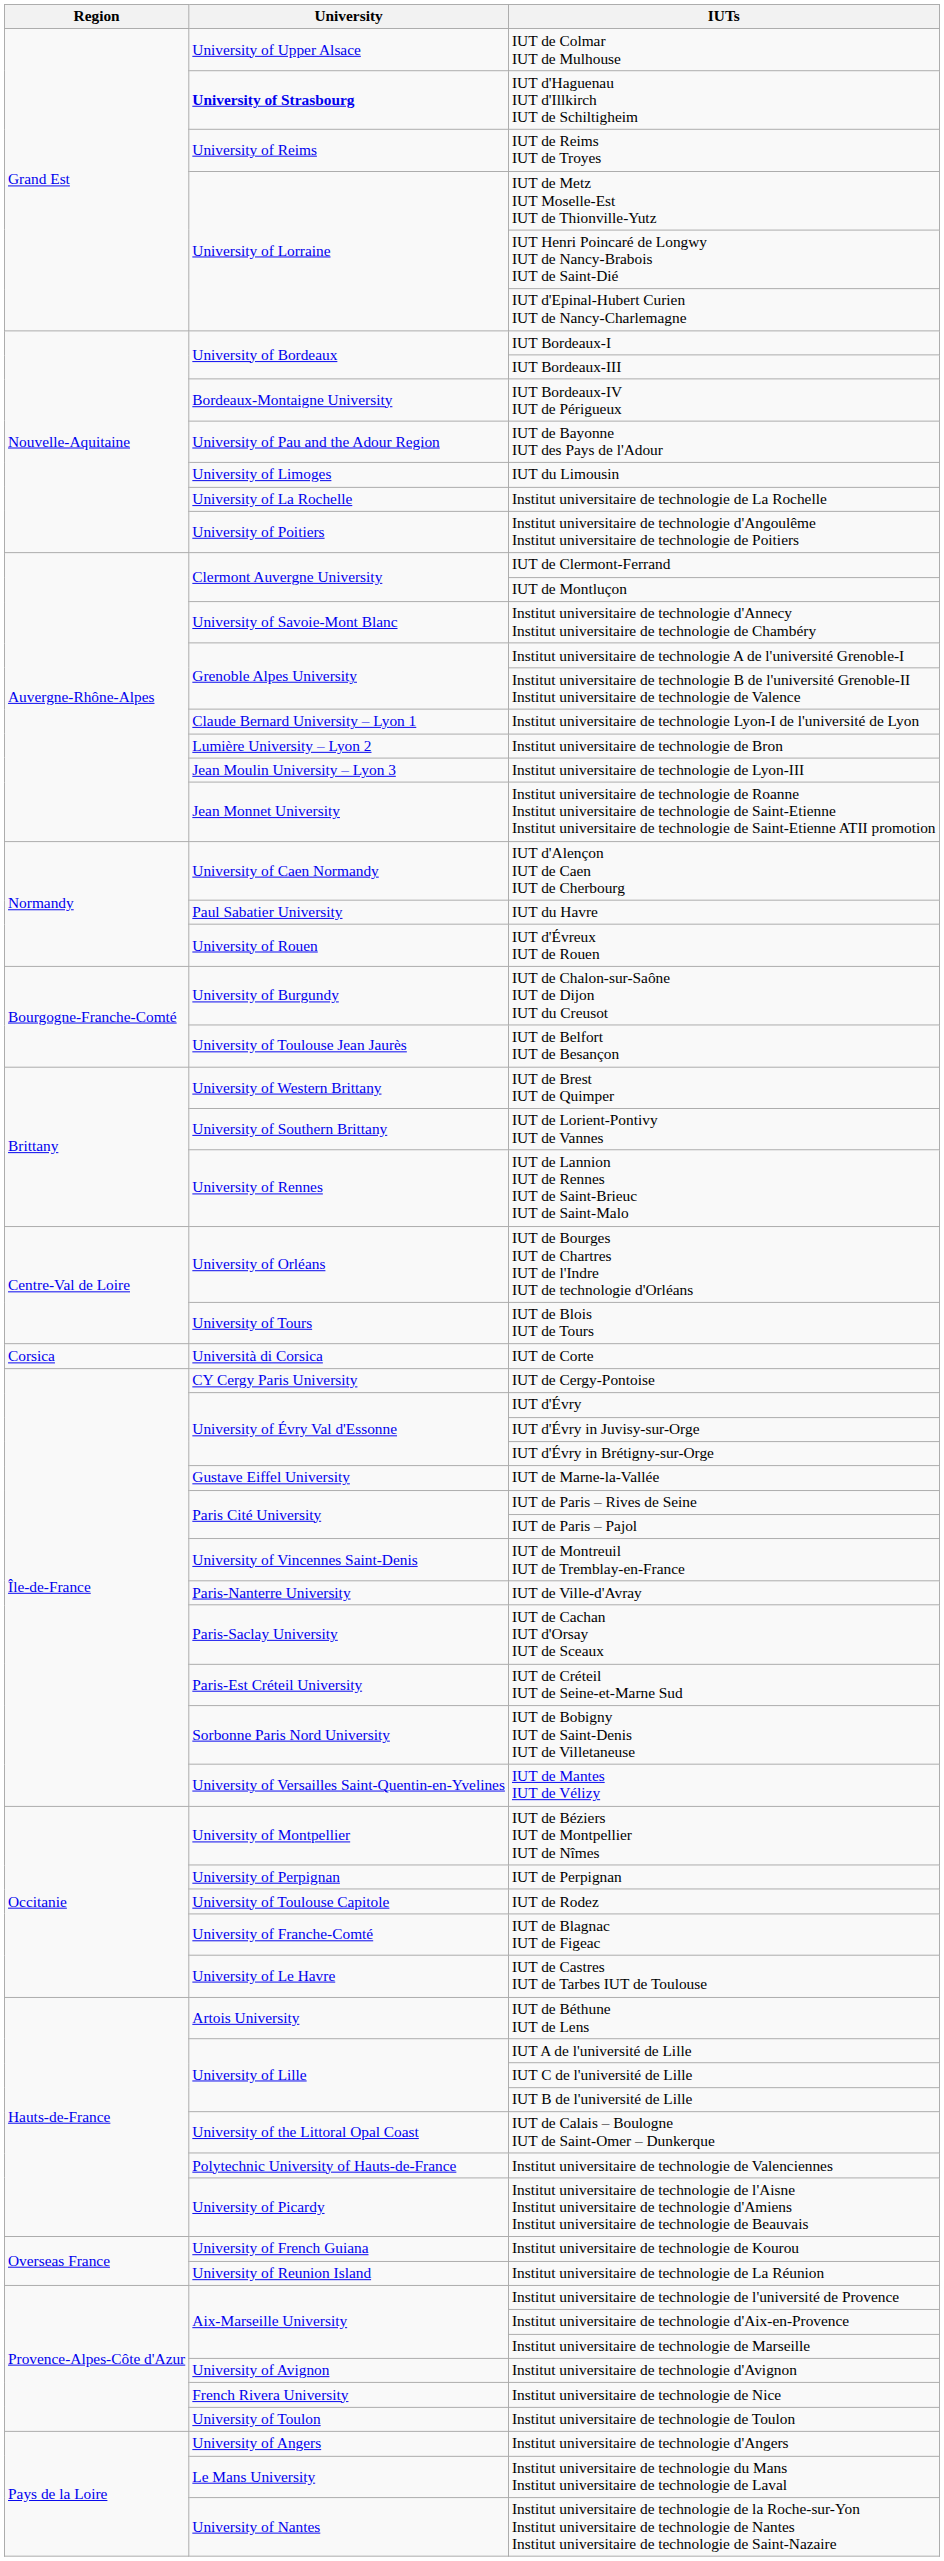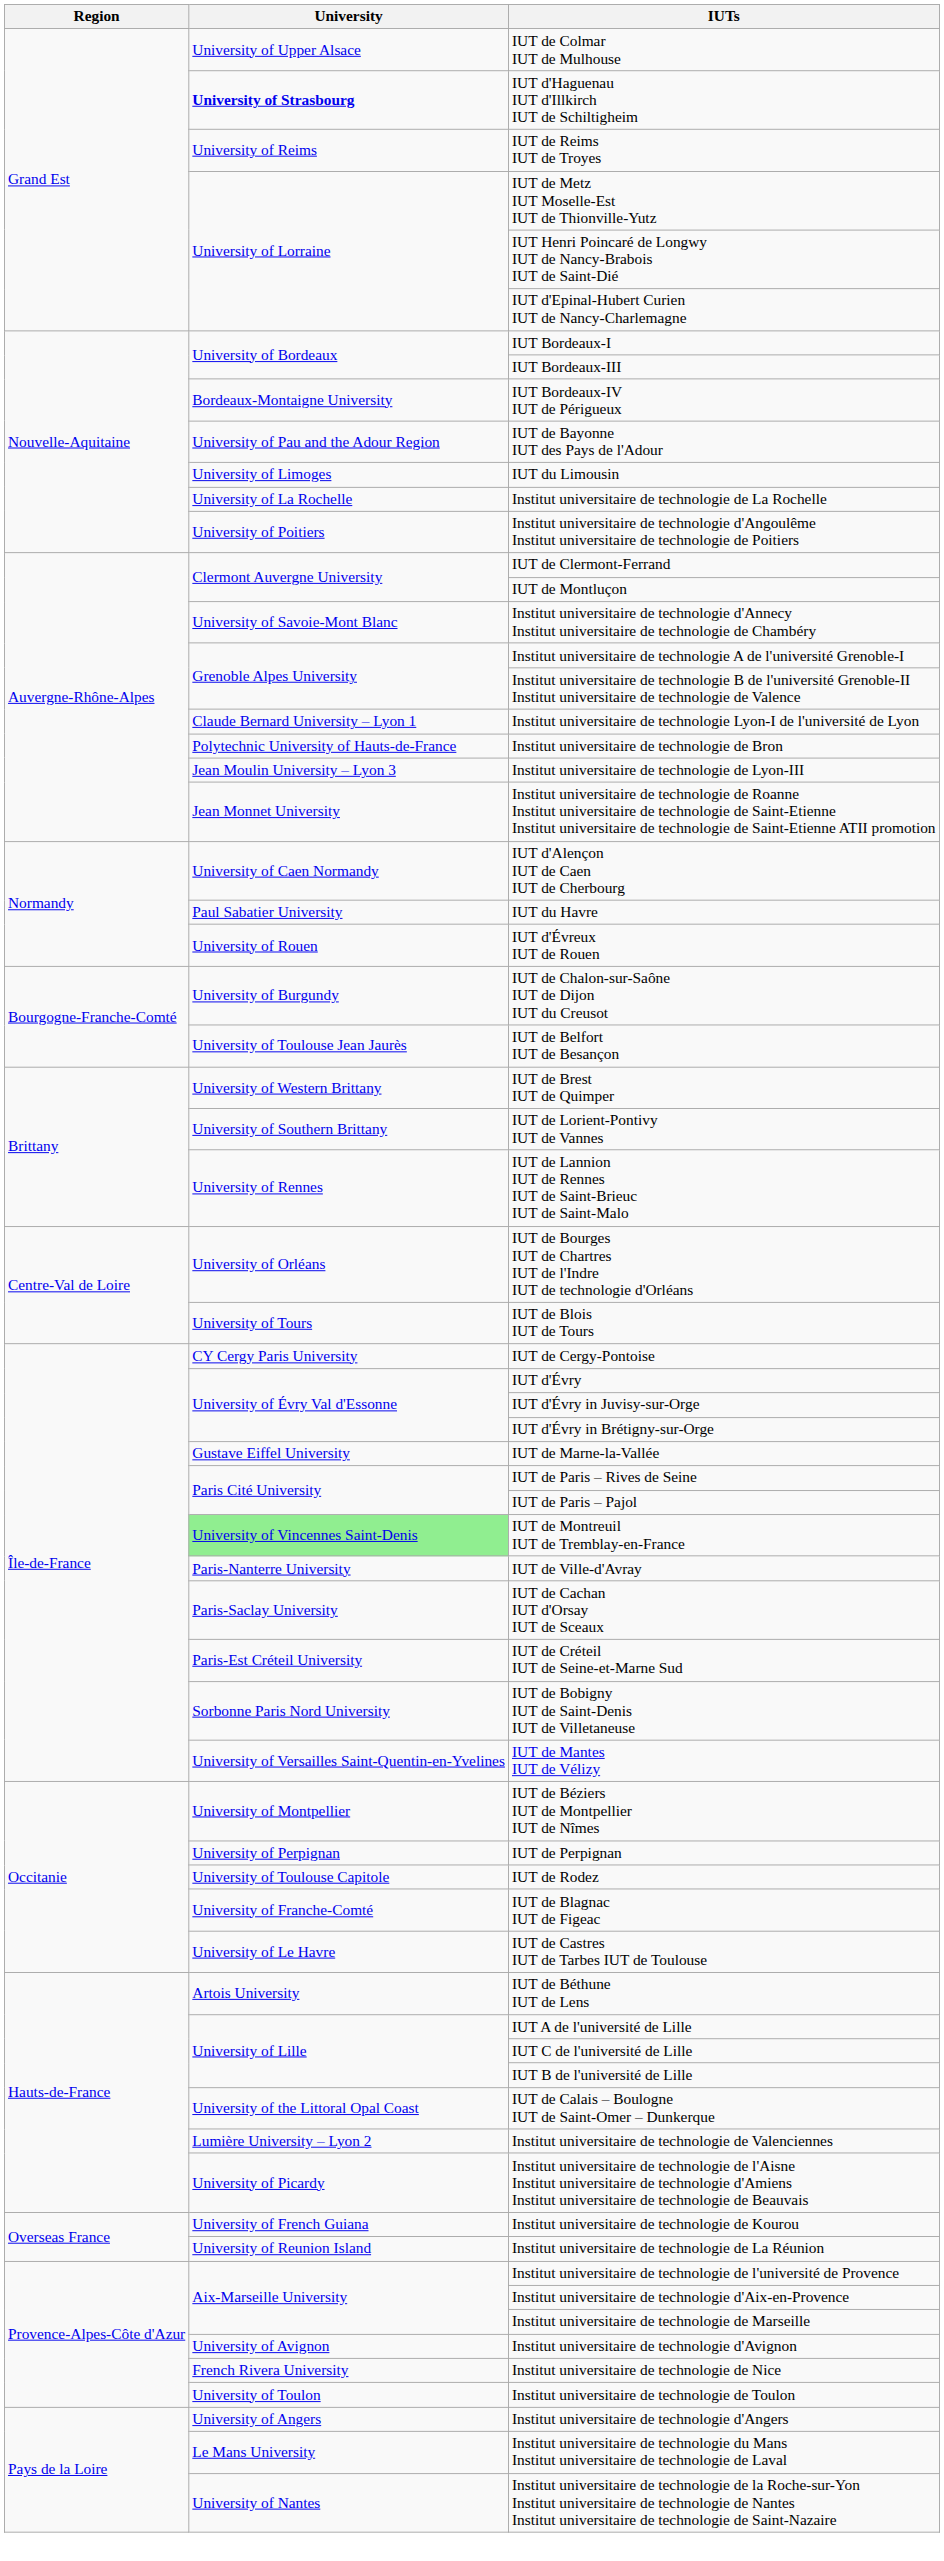(282, 745) Lumière University – Lyon 2 -> (324, 745) Polytechnic University of Hauts-de-France
- row: (553, 1356)
(305, 1559) no background -> (305, 1535) lightgreen background
(324, 2165) Polytechnic University of Hauts-de-France -> (282, 2141) Lumière University – Lyon 2
